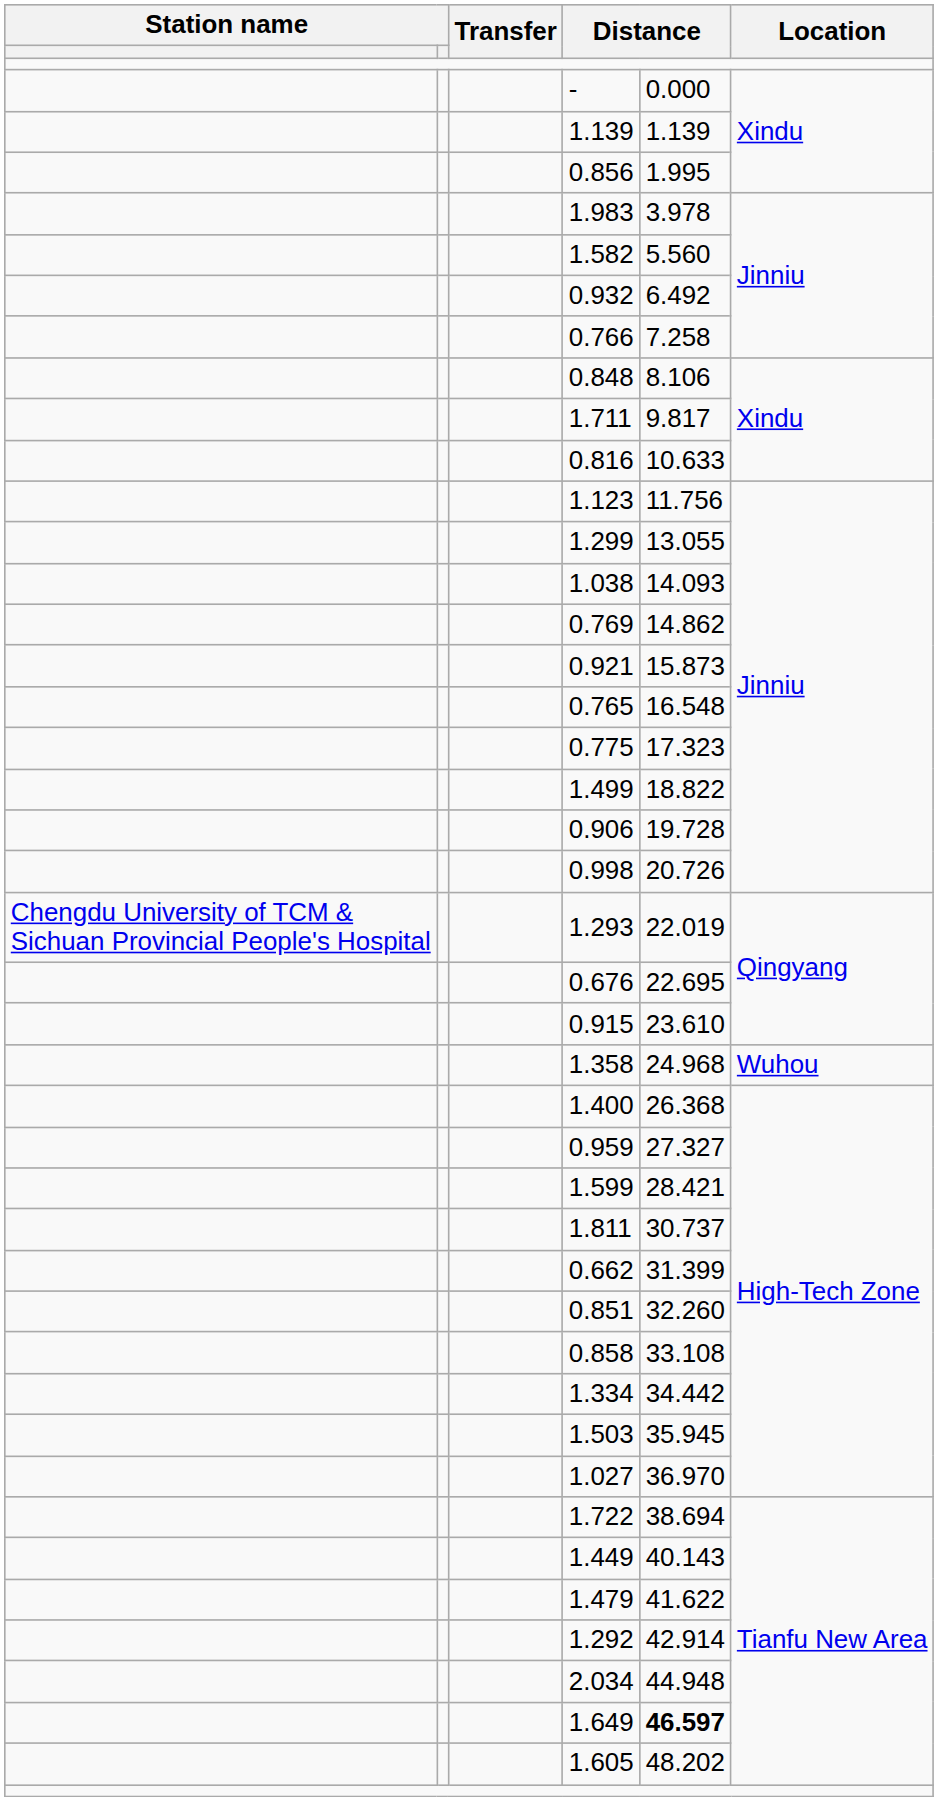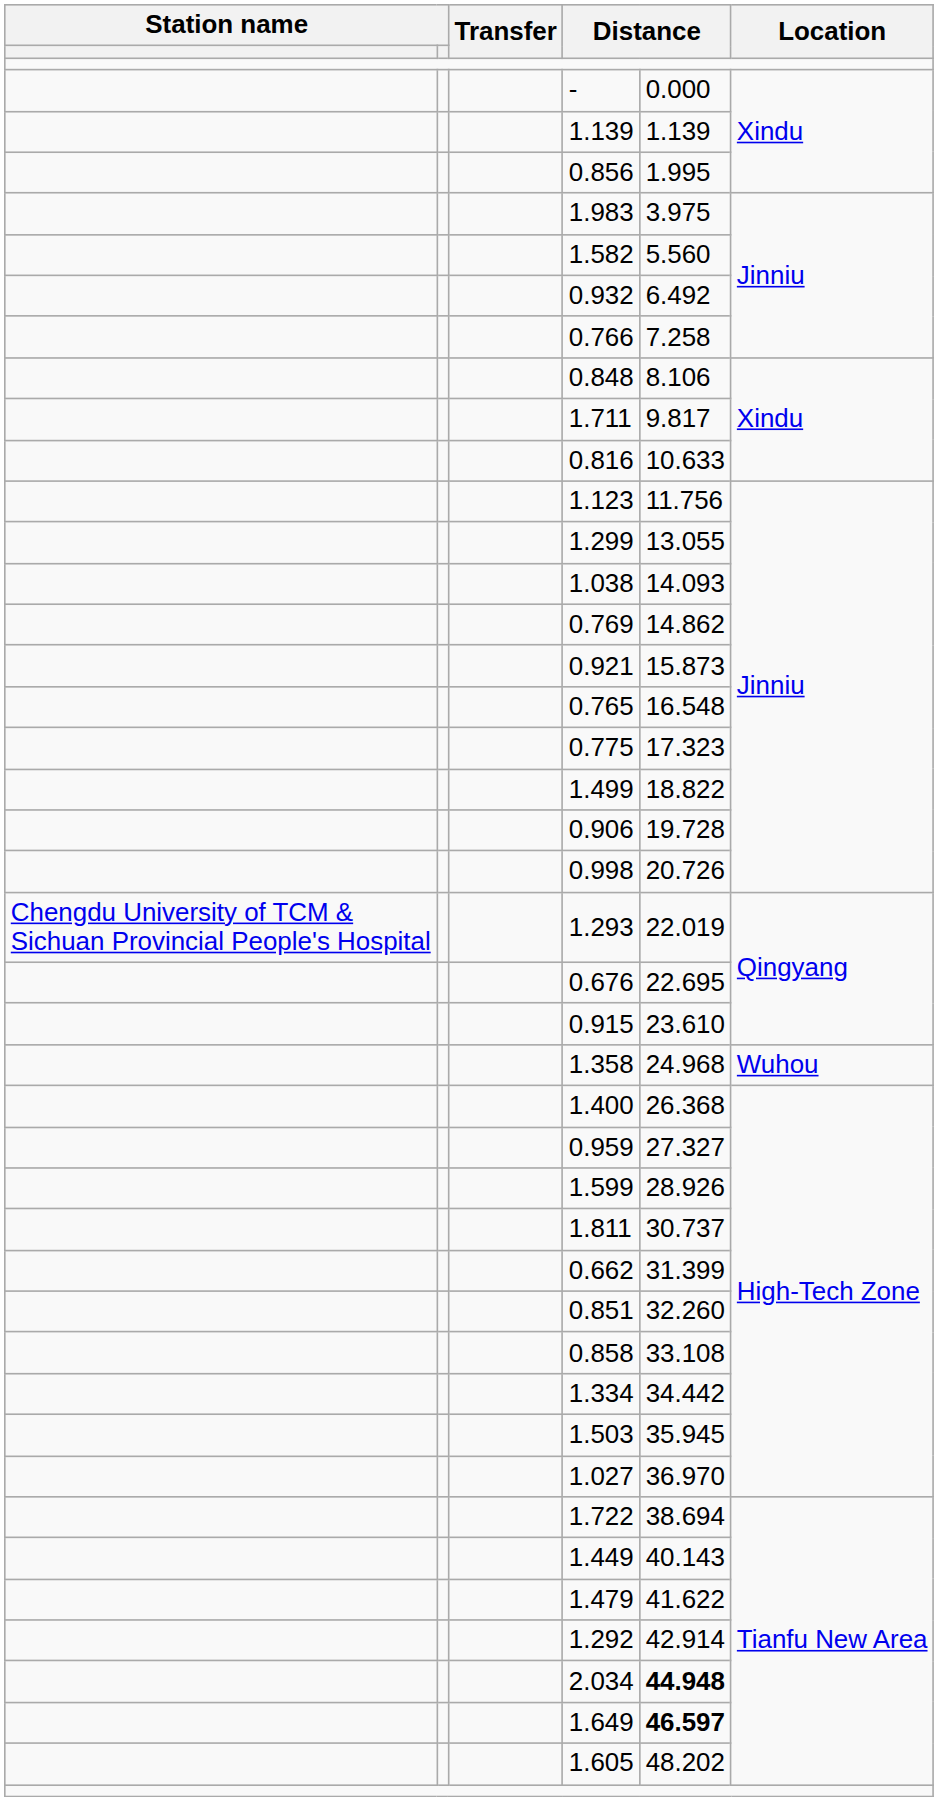(678, 213) 3.978 -> (678, 213) 3.975
(685, 1188) 28.421 -> (685, 1188) 28.926
(685, 1681) normal -> (685, 1681) bold
